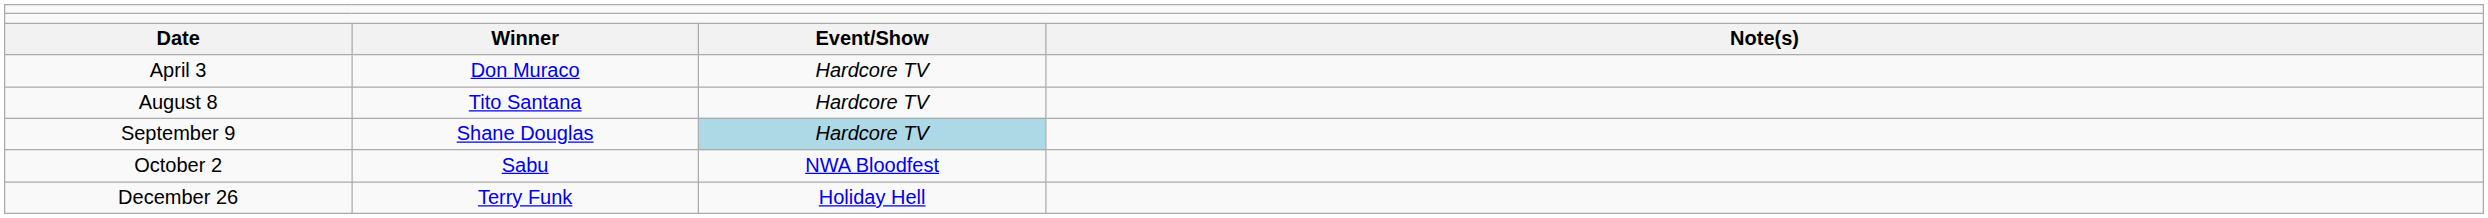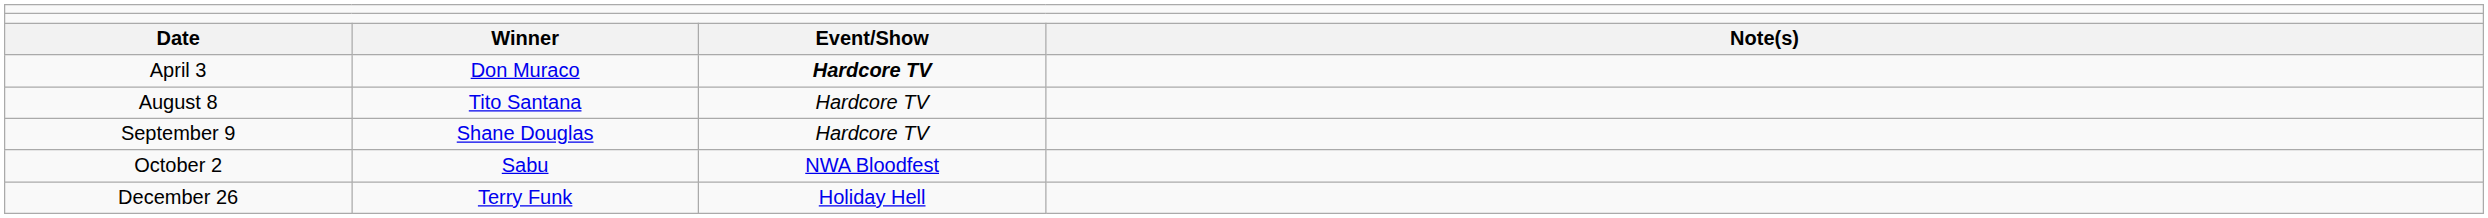(872, 70) normal -> (872, 70) bold
(872, 133) lightblue background -> (872, 133) no background
